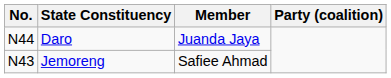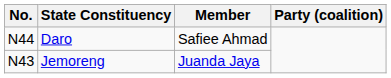(219, 38) Juanda Jaya -> (223, 38) Safiee Ahmad
(223, 61) Safiee Ahmad -> (219, 61) Juanda Jaya
